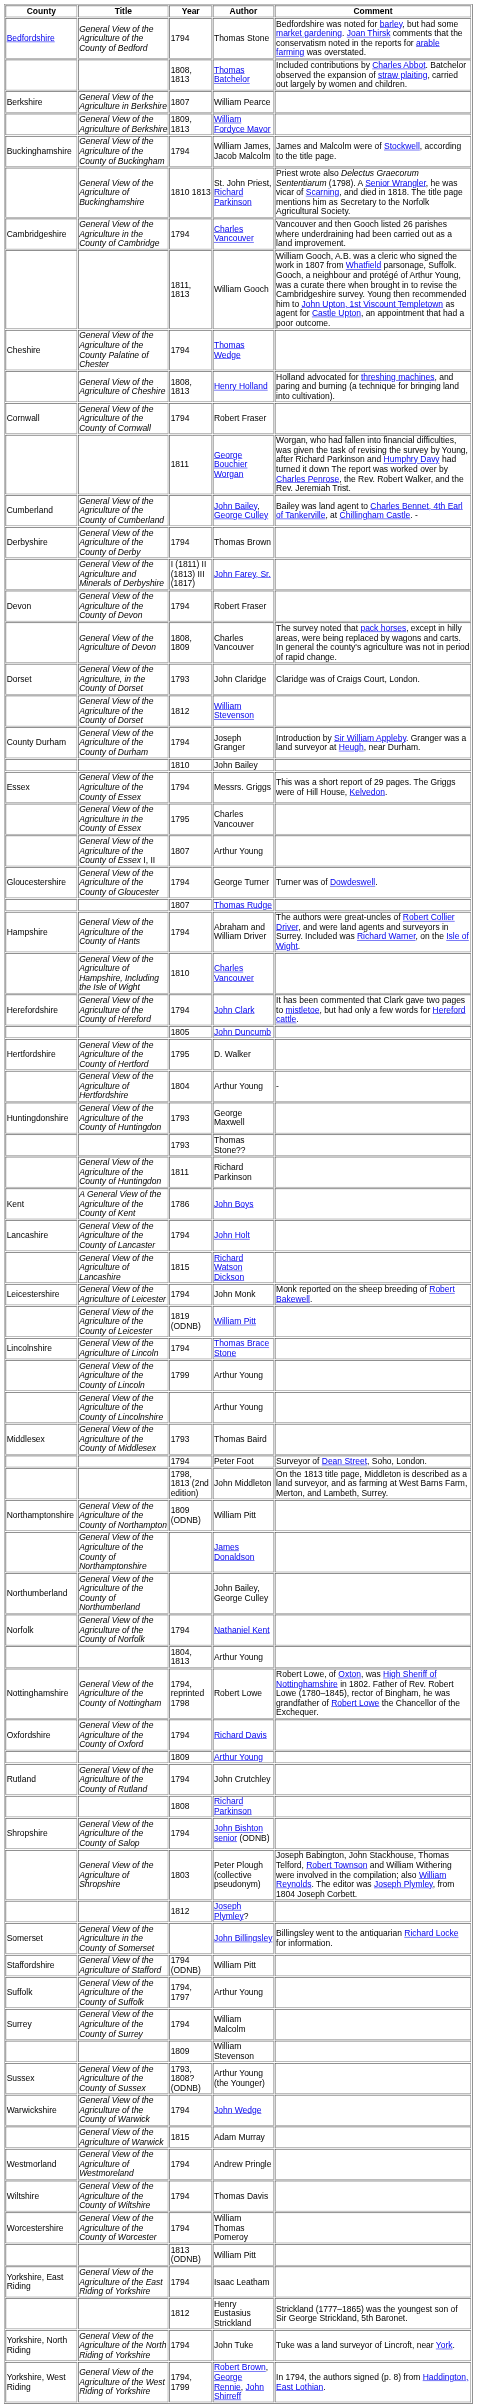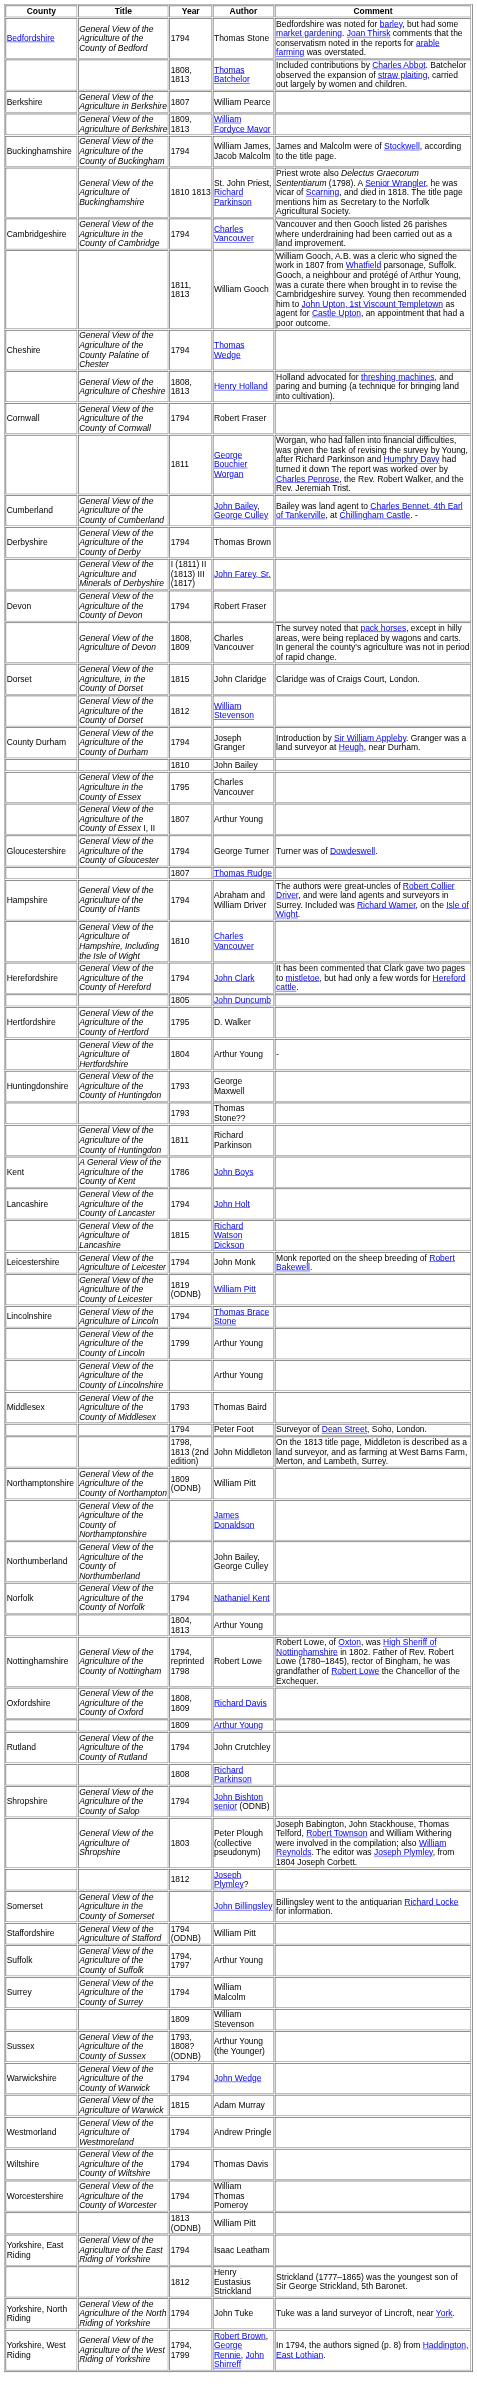(180, 679) 1793 -> (180, 679) 1815
- row: (116, 787)
(180, 1735) 1794 -> (181, 1703) 1808, 1809
